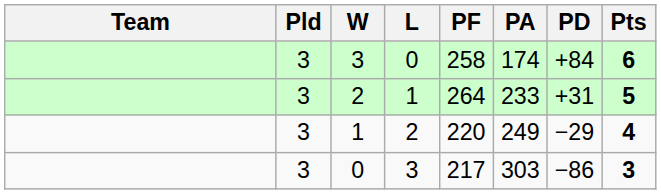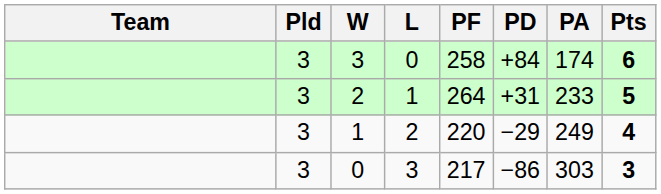columns swapped: (520, 22) <-> (574, 22)
